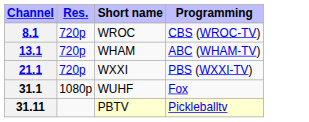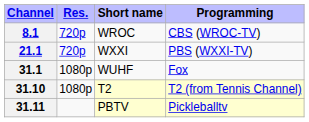- row: (30, 51)
+ row: (30, 88)
